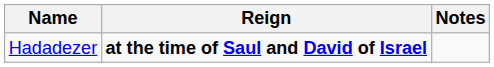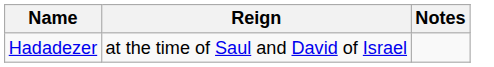(266, 47) bold -> (256, 47) normal
